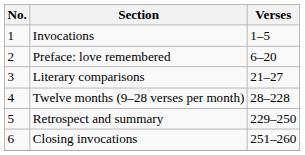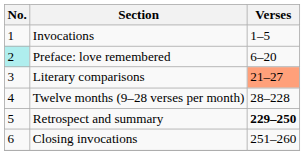(11, 56) no background -> (11, 56) paleturquoise background
(267, 77) no background -> (267, 77) lightsalmon background
(273, 118) normal -> (273, 118) bold
